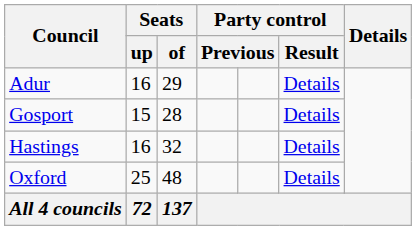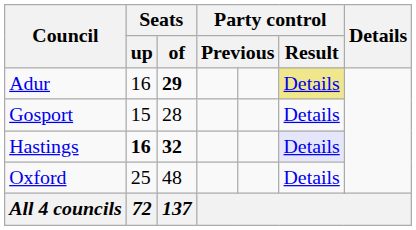(172, 83) normal -> (172, 83) bold
(312, 83) no background -> (312, 83) khaki background
(141, 146) normal -> (141, 146) bold
(172, 146) normal -> (172, 146) bold
(312, 146) no background -> (312, 146) lavender background
